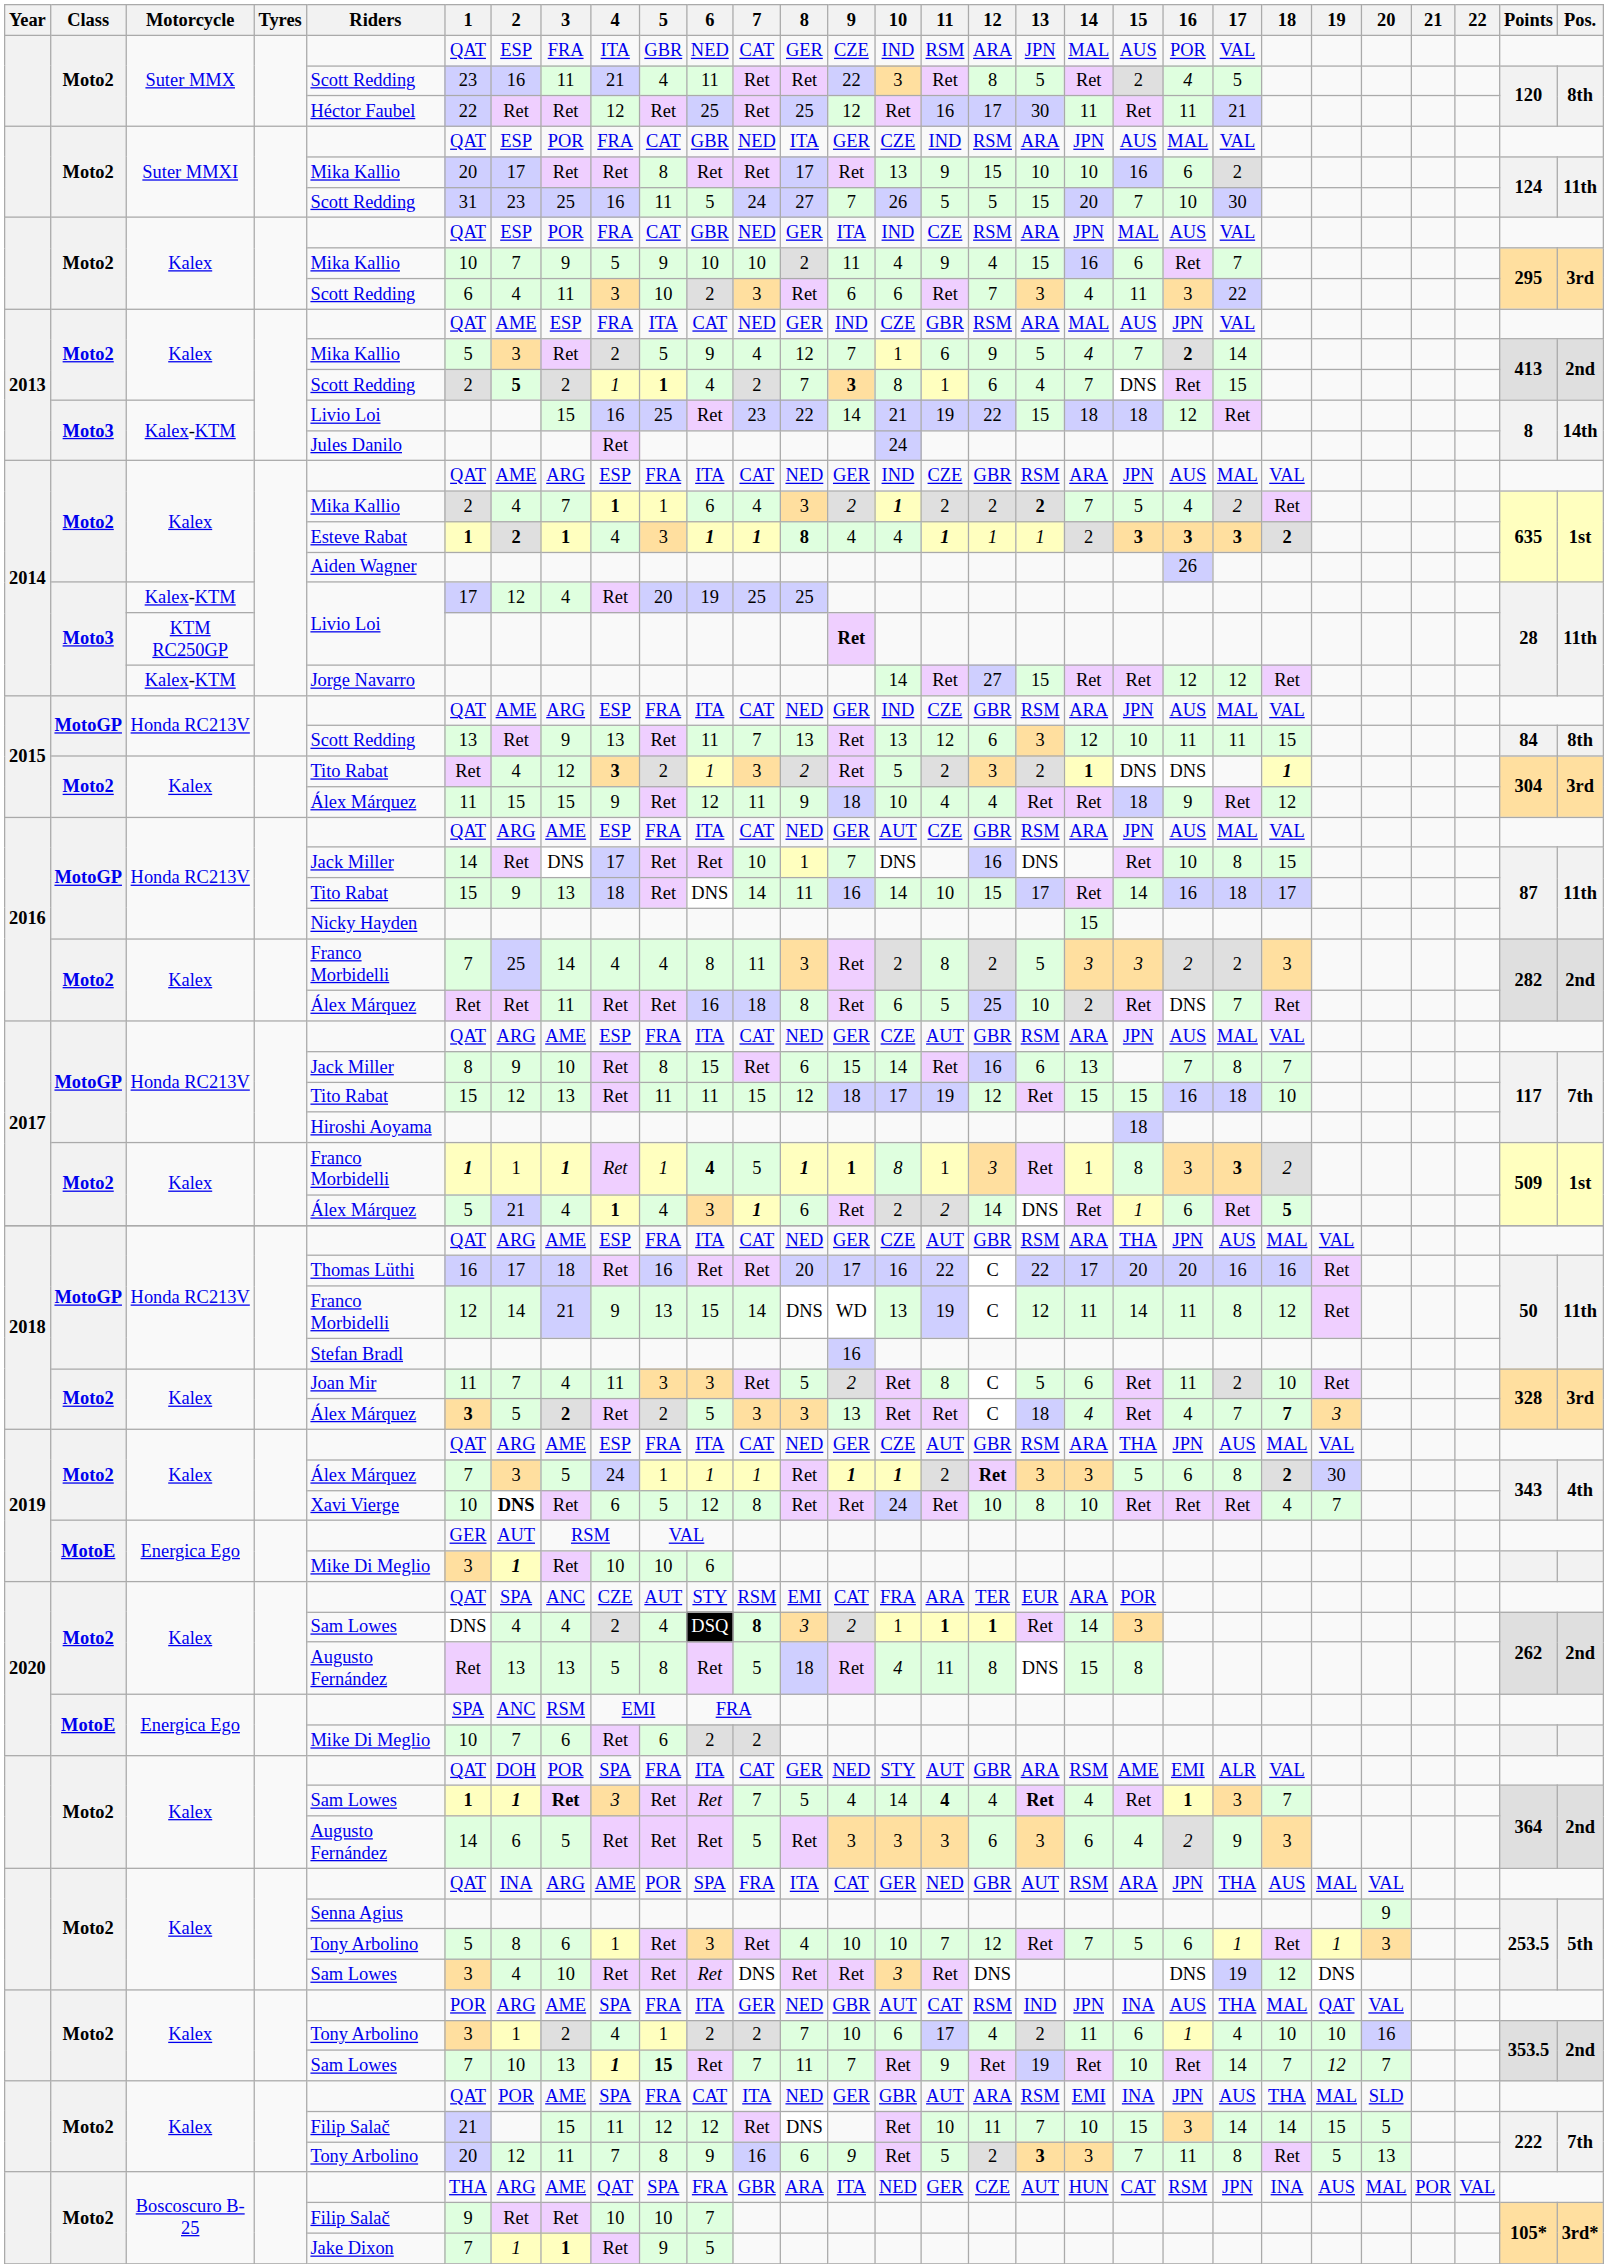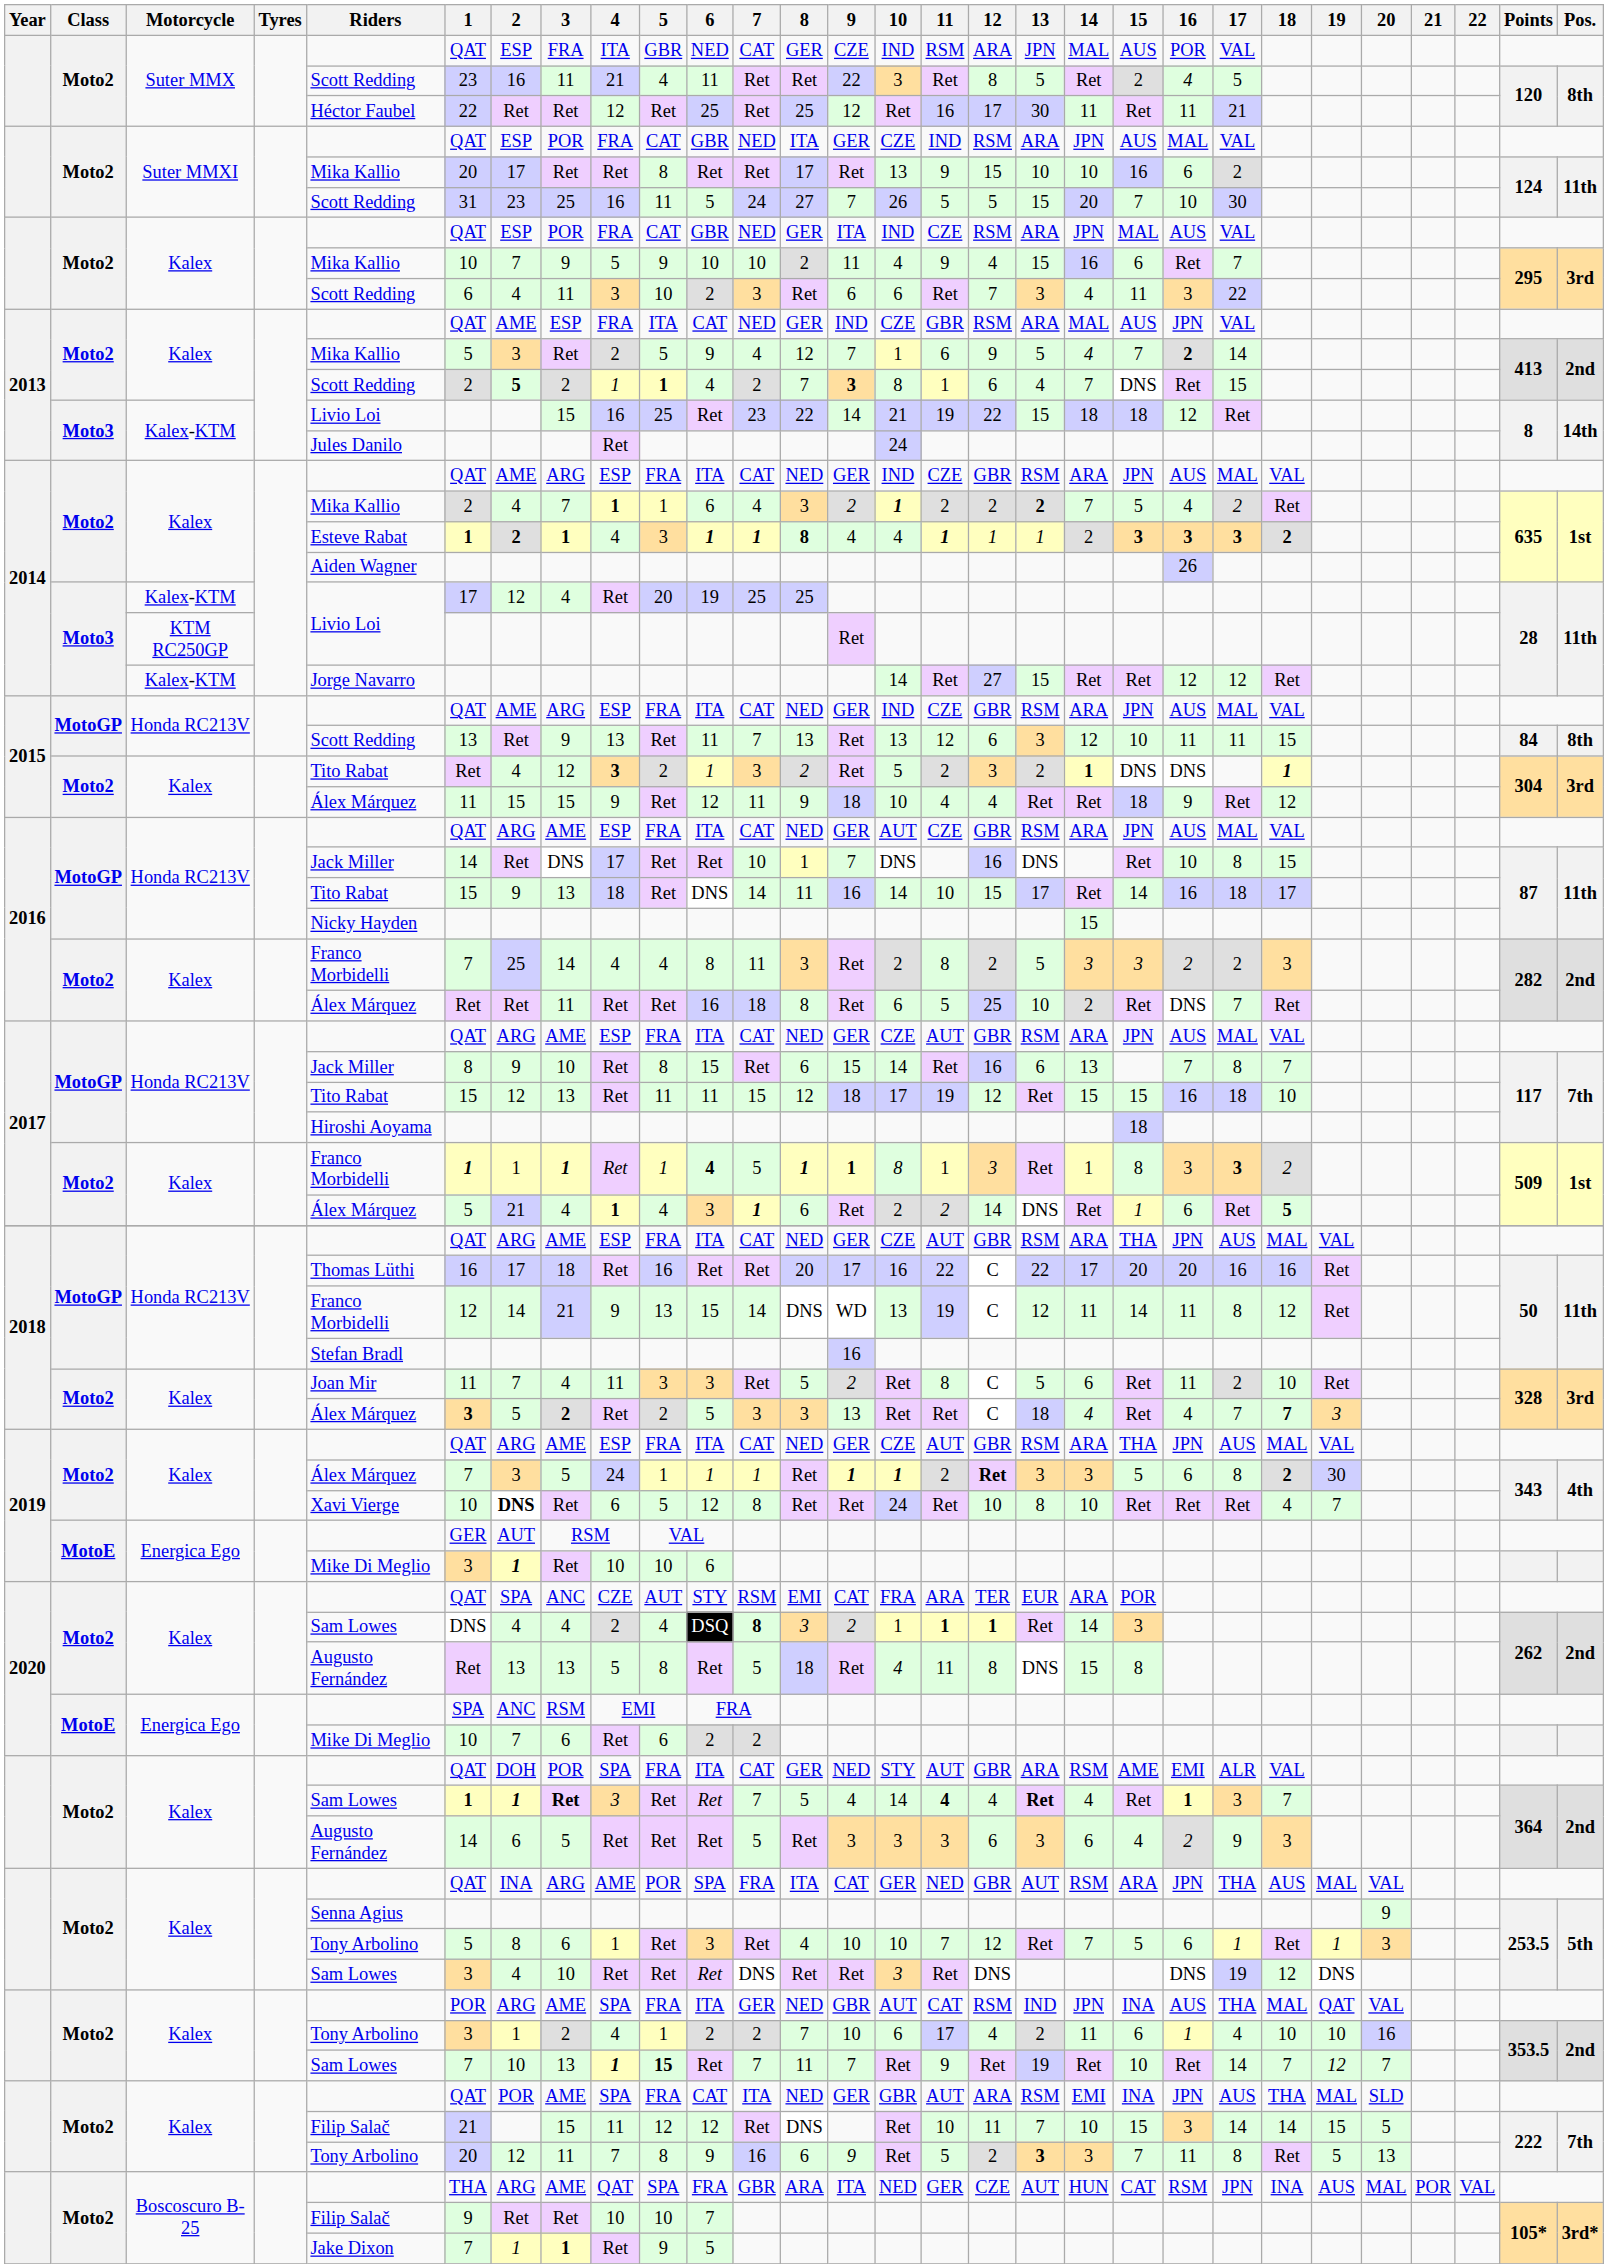(851, 638) bold -> (851, 638) normal
